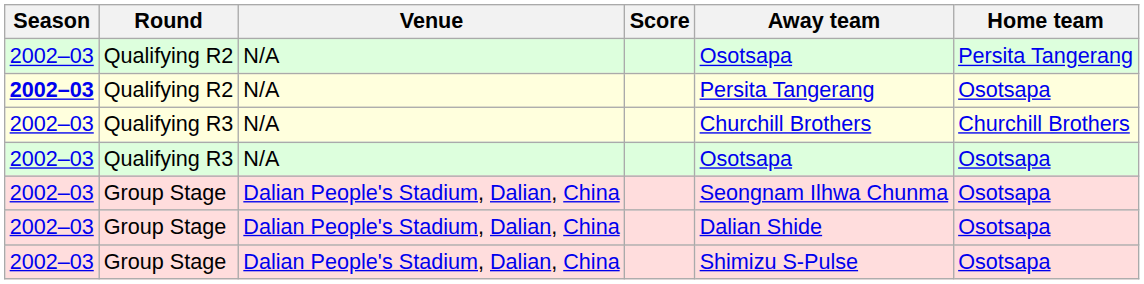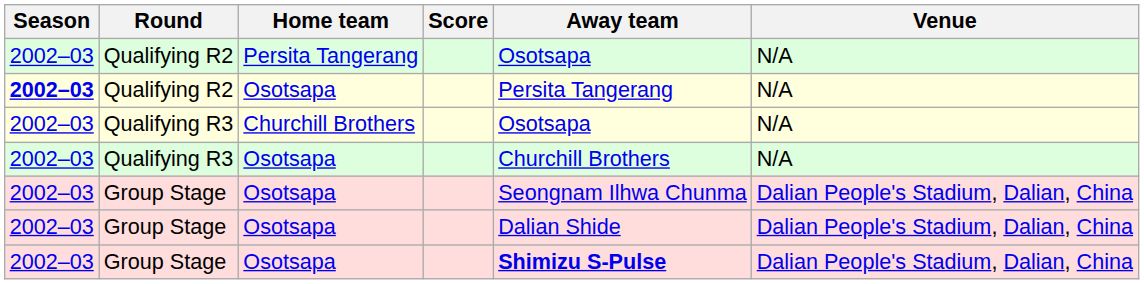columns swapped: (1046, 21) <-> (431, 21)
(785, 124) Churchill Brothers -> (544, 124) Osotsapa
(746, 158) Osotsapa -> (584, 158) Churchill Brothers
(779, 261) normal -> (582, 261) bold
